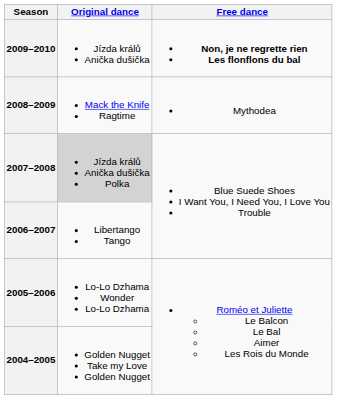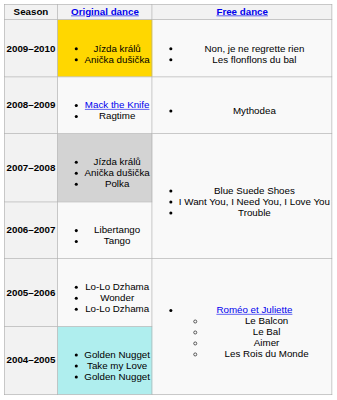(105, 54) no background -> (105, 54) gold background
(242, 54) bold -> (242, 54) normal
(105, 366) no background -> (105, 366) paleturquoise background
